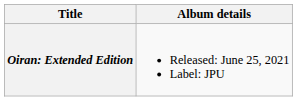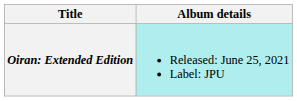(214, 67) no background -> (214, 67) paleturquoise background
